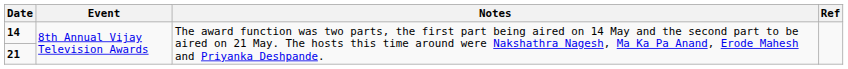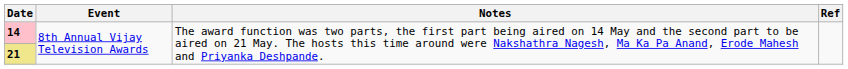(13, 33) no background -> (13, 33) pink background
(13, 54) no background -> (13, 54) khaki background
